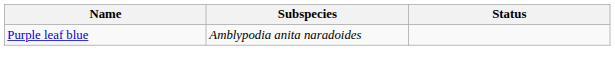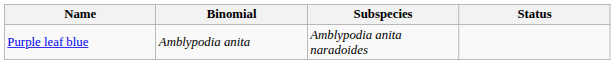+ column: (232, 14)
